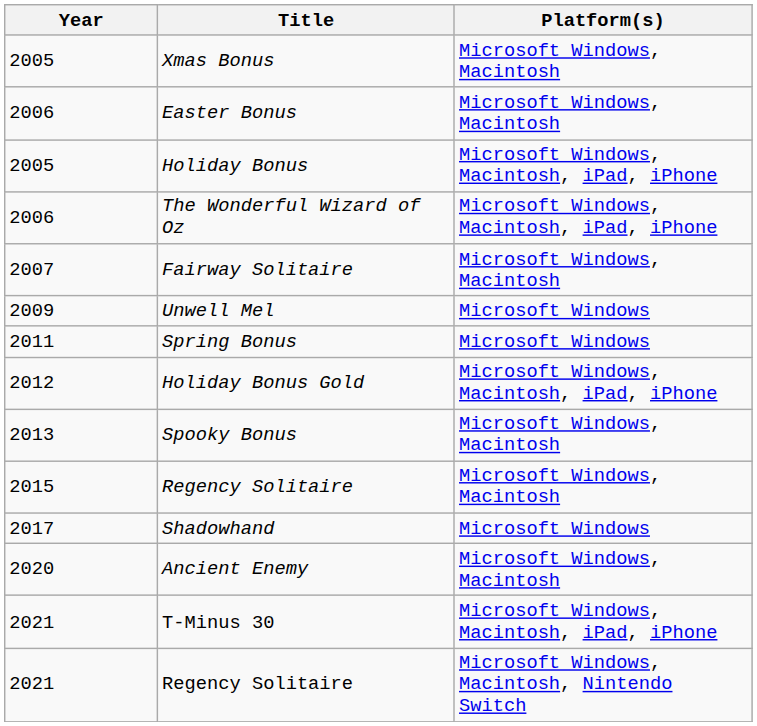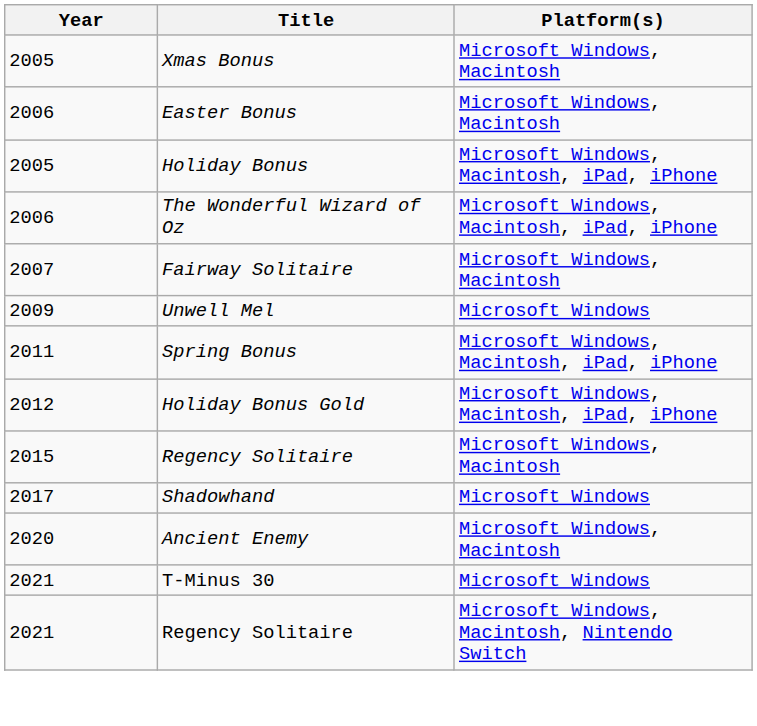(554, 342) Microsoft Windows -> (588, 352) Microsoft Windows, Macintosh, iPad, iPhone
- row: (32, 435)
(588, 622) Microsoft Windows, Macintosh, iPad, iPhone -> (554, 580) Microsoft Windows
